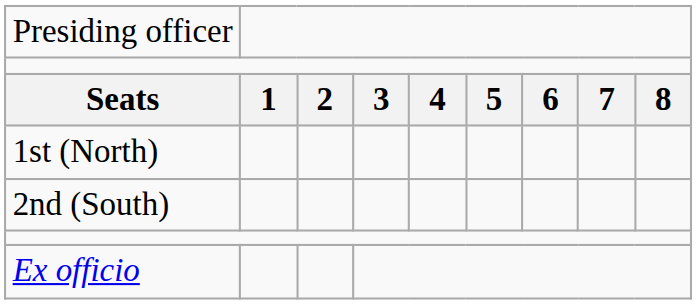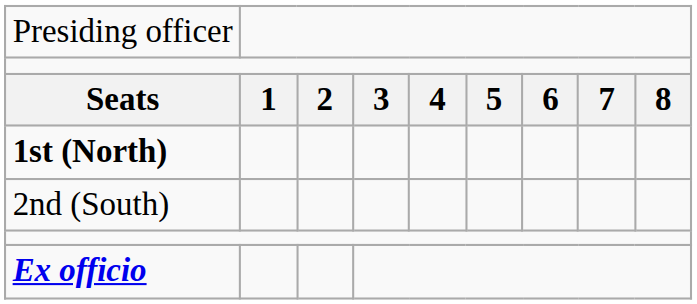(85, 151) normal -> (90, 151) bold
(76, 271) normal -> (80, 271) bold
